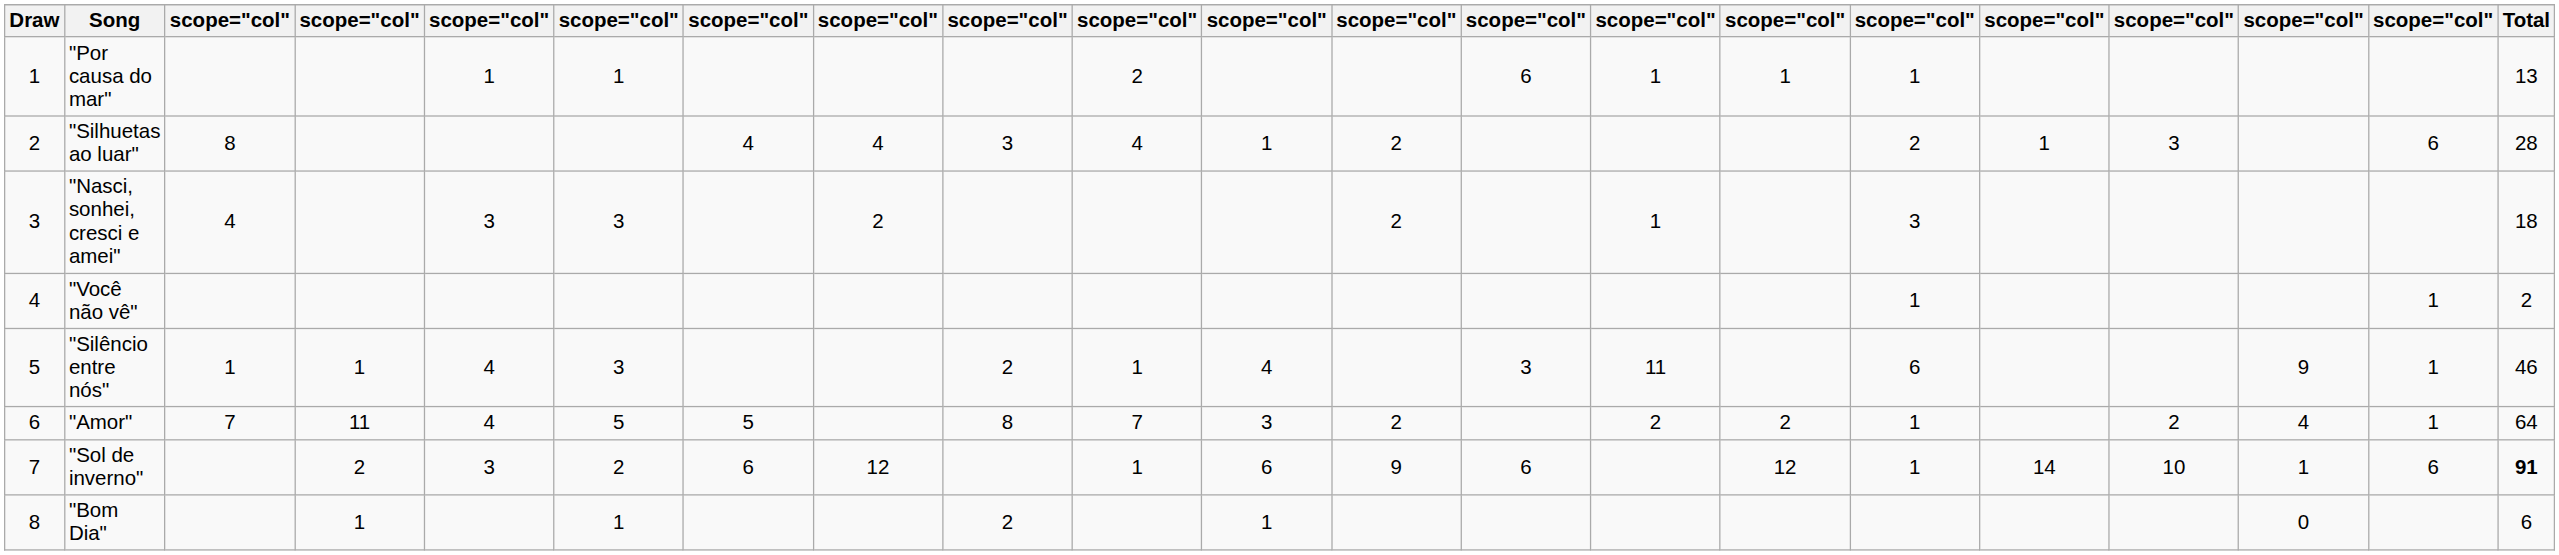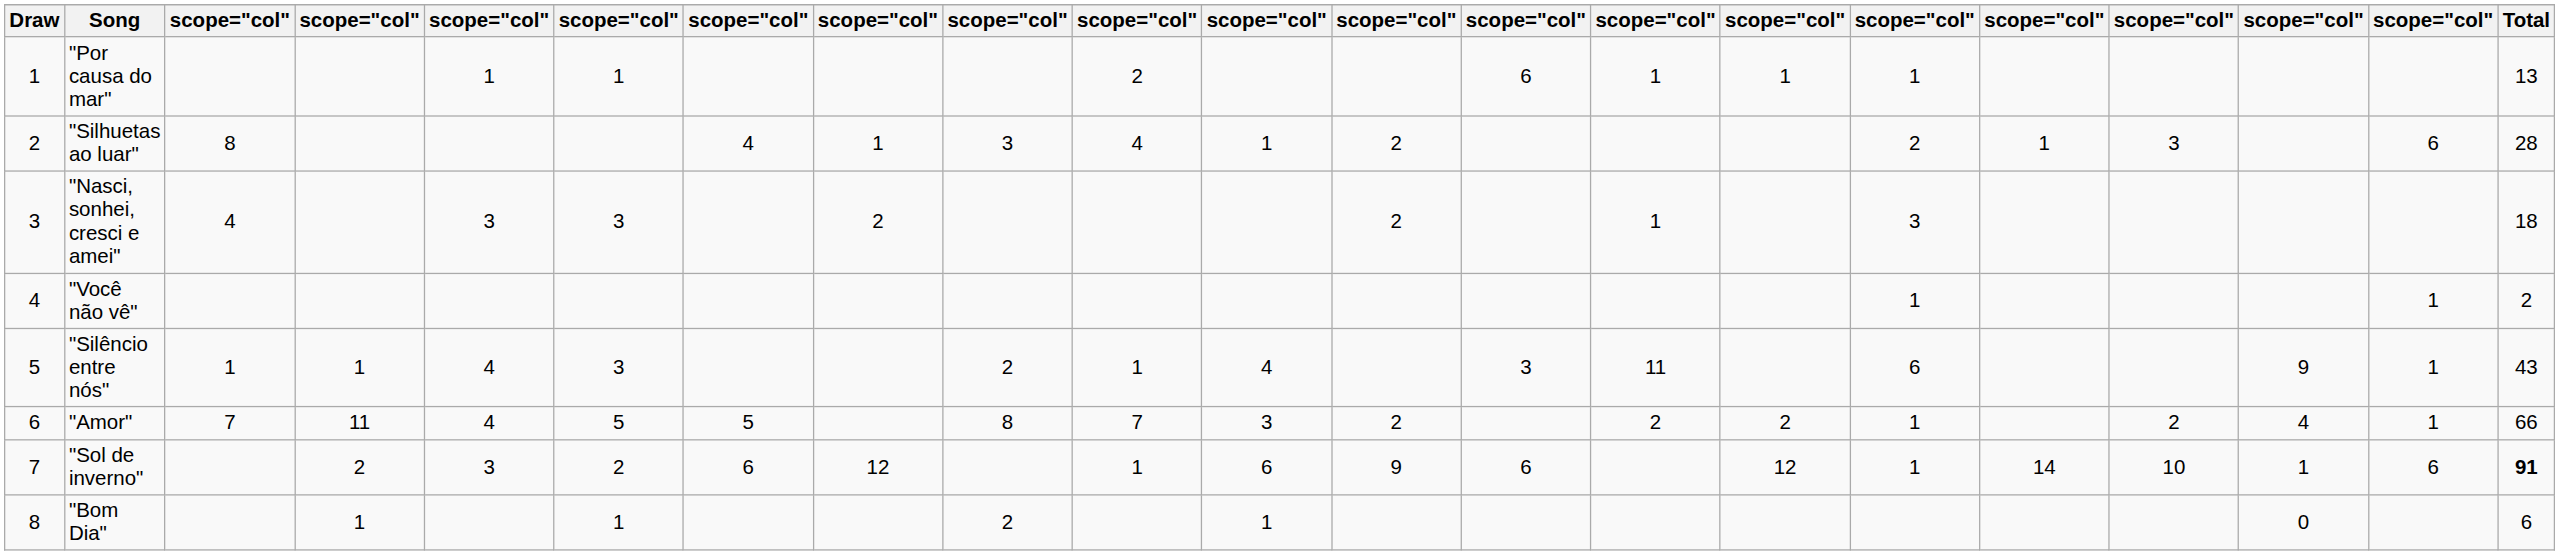(878, 143) 4 -> (878, 143) 1
(2526, 367) 46 -> (2526, 367) 43
(2526, 422) 64 -> (2526, 422) 66
